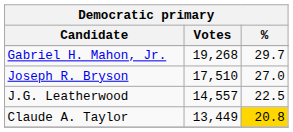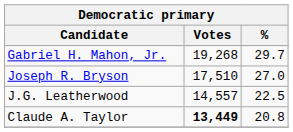(215, 117) normal -> (215, 117) bold
(270, 117) gold background -> (270, 117) no background
